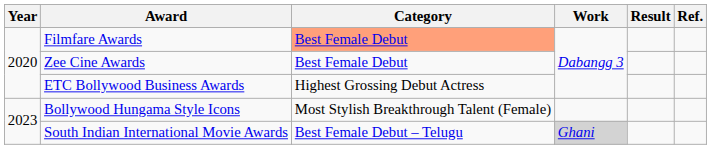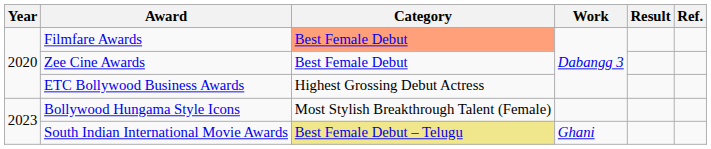(379, 132) no background -> (379, 132) khaki background
(576, 132) lightgrey background -> (576, 132) no background
